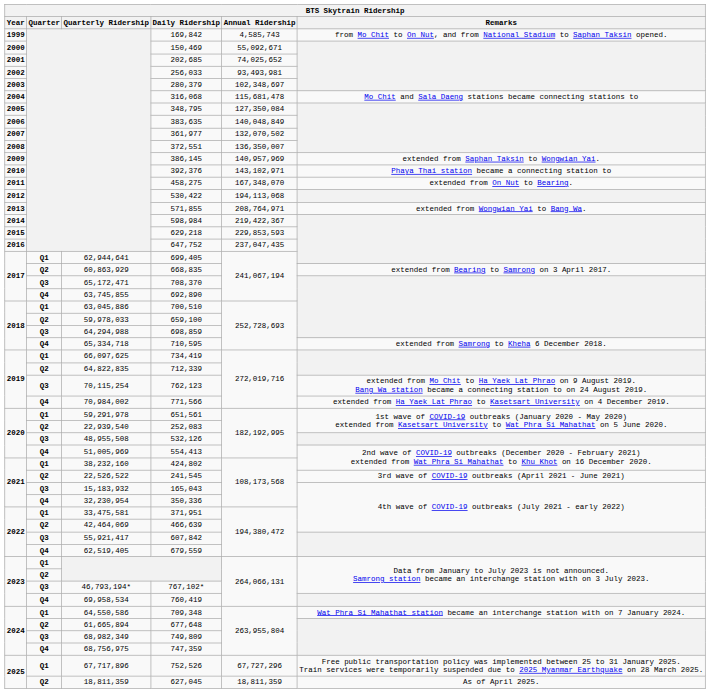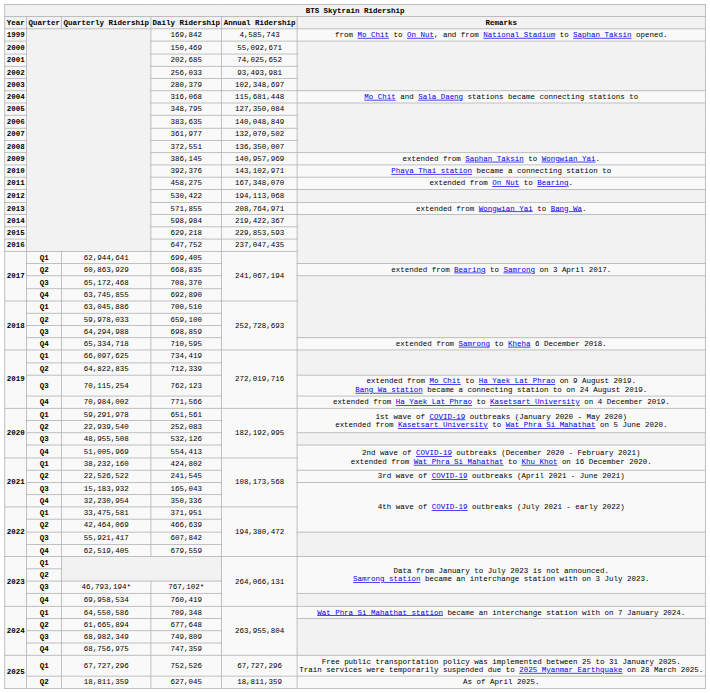(260, 97) 115,681,478 -> (260, 97) 115,681,448
(106, 282) 65,172,471 -> (106, 282) 65,172,468
(106, 666) 67,717,896 -> (106, 666) 67,727,296
